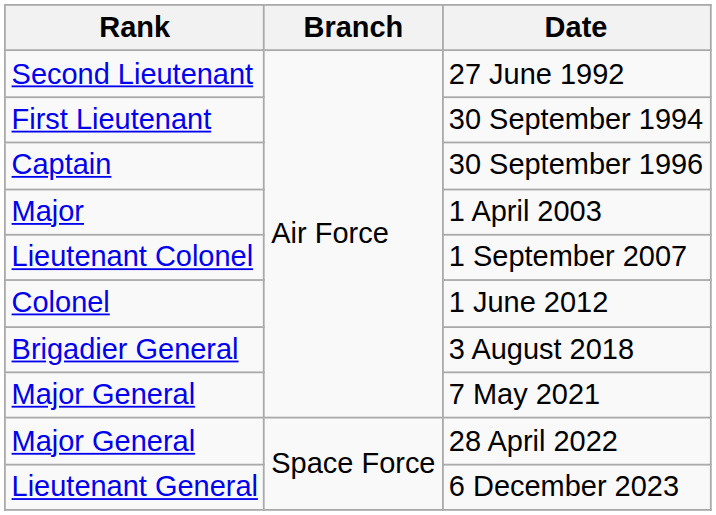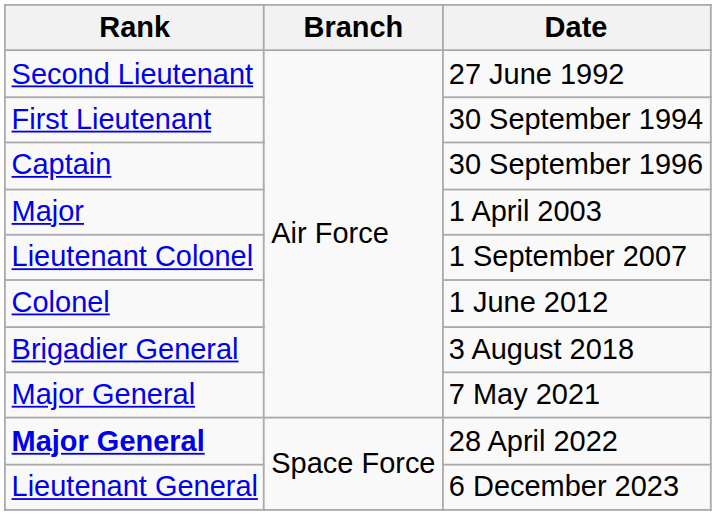(103, 440) normal -> (108, 440) bold
